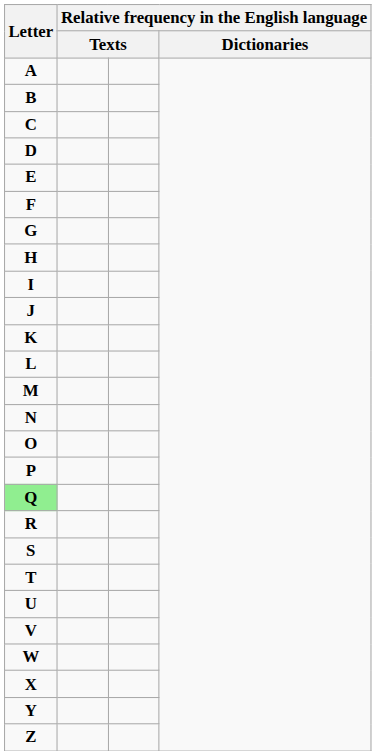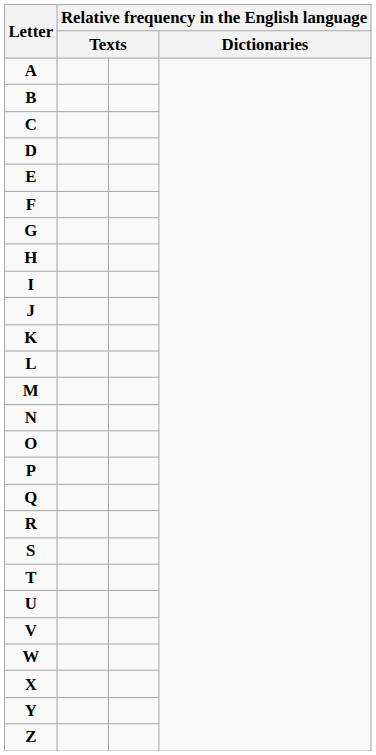(31, 497) lightgreen background -> (31, 497) no background
